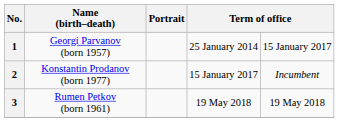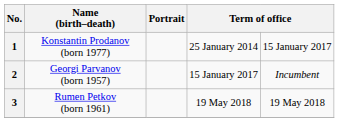(85, 46) Georgi Parvanov (born 1957) -> (85, 46) Konstantin Prodanov (born 1977)
(85, 74) Konstantin Prodanov (born 1977) -> (85, 74) Georgi Parvanov (born 1957)
